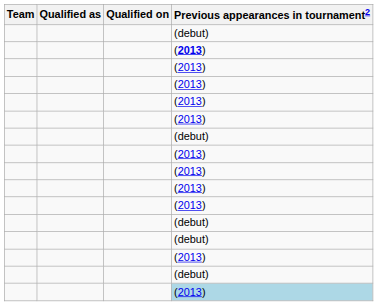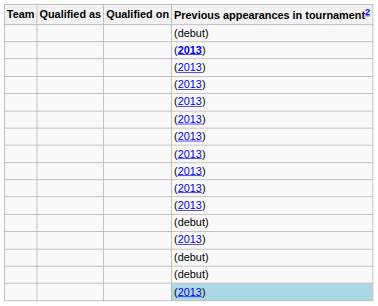(191, 136) (debut) -> (190, 136) (2013)
(191, 240) (debut) -> (190, 240) (2013)
(190, 257) (2013) -> (191, 257) (debut)
